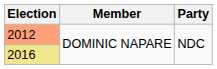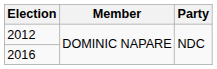(21, 34) lightsalmon background -> (21, 34) no background
(21, 54) khaki background -> (21, 54) no background
